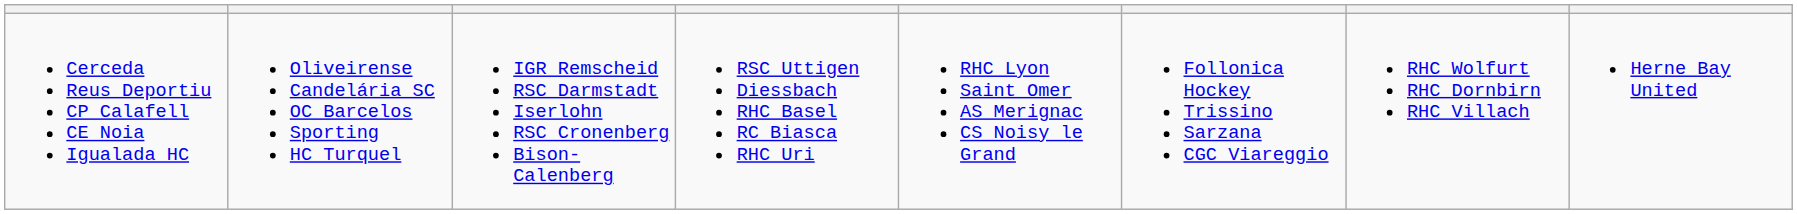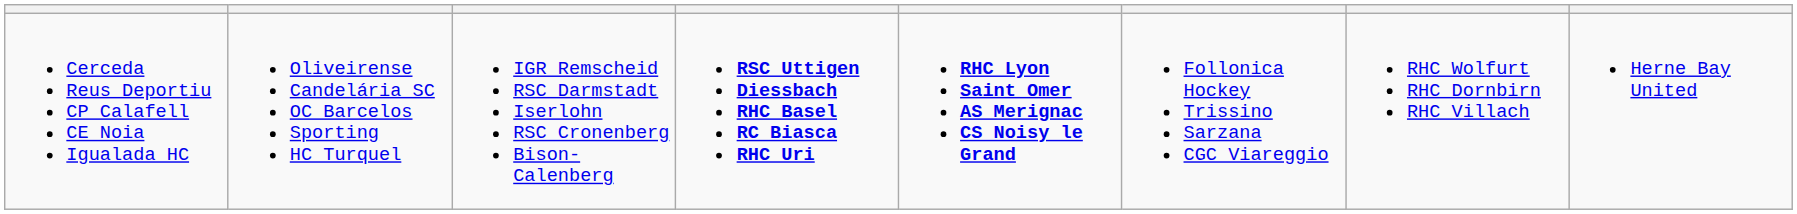(787, 112) normal -> (787, 112) bold
(1010, 112) normal -> (1010, 112) bold
